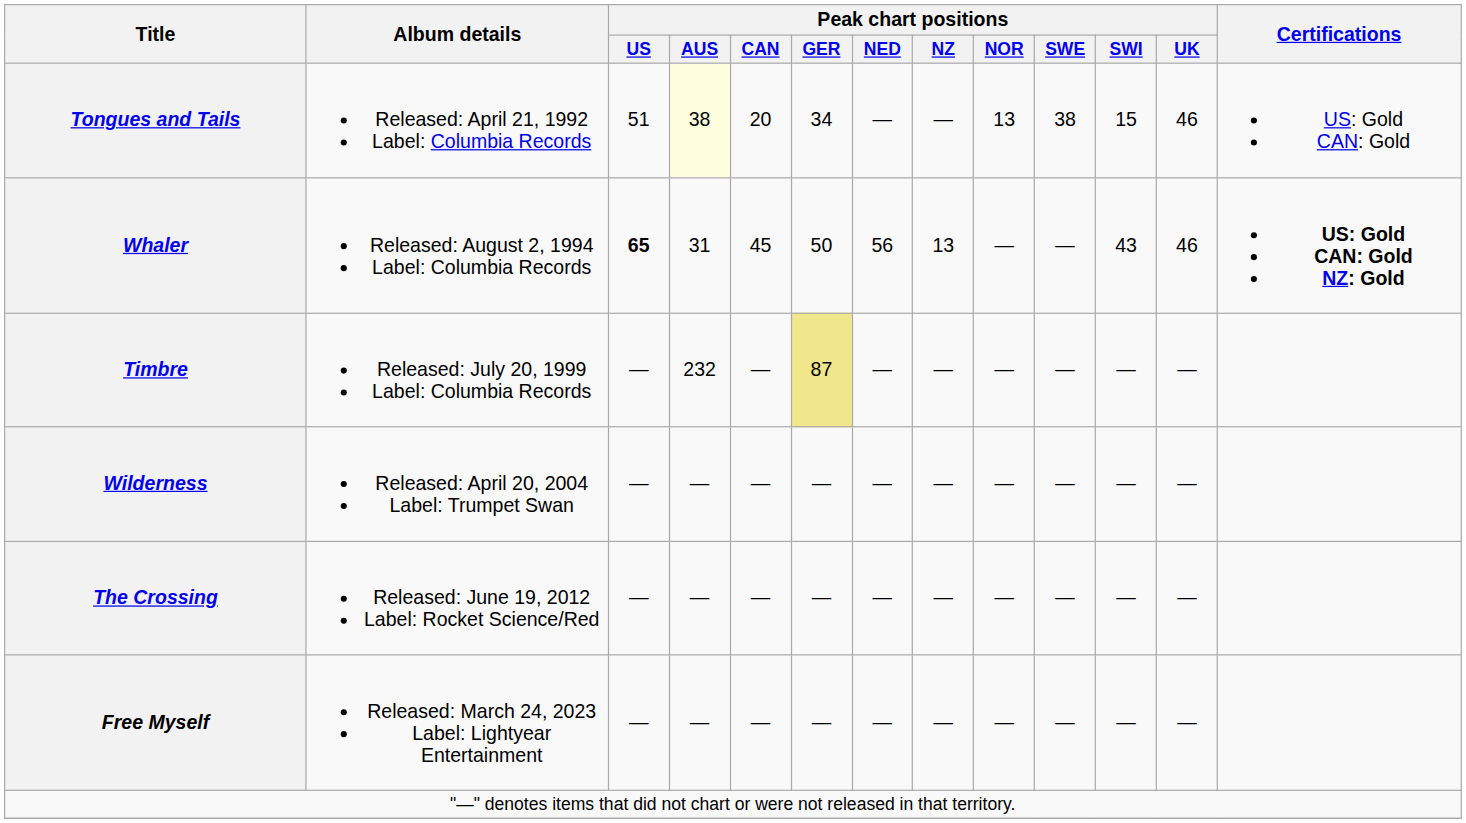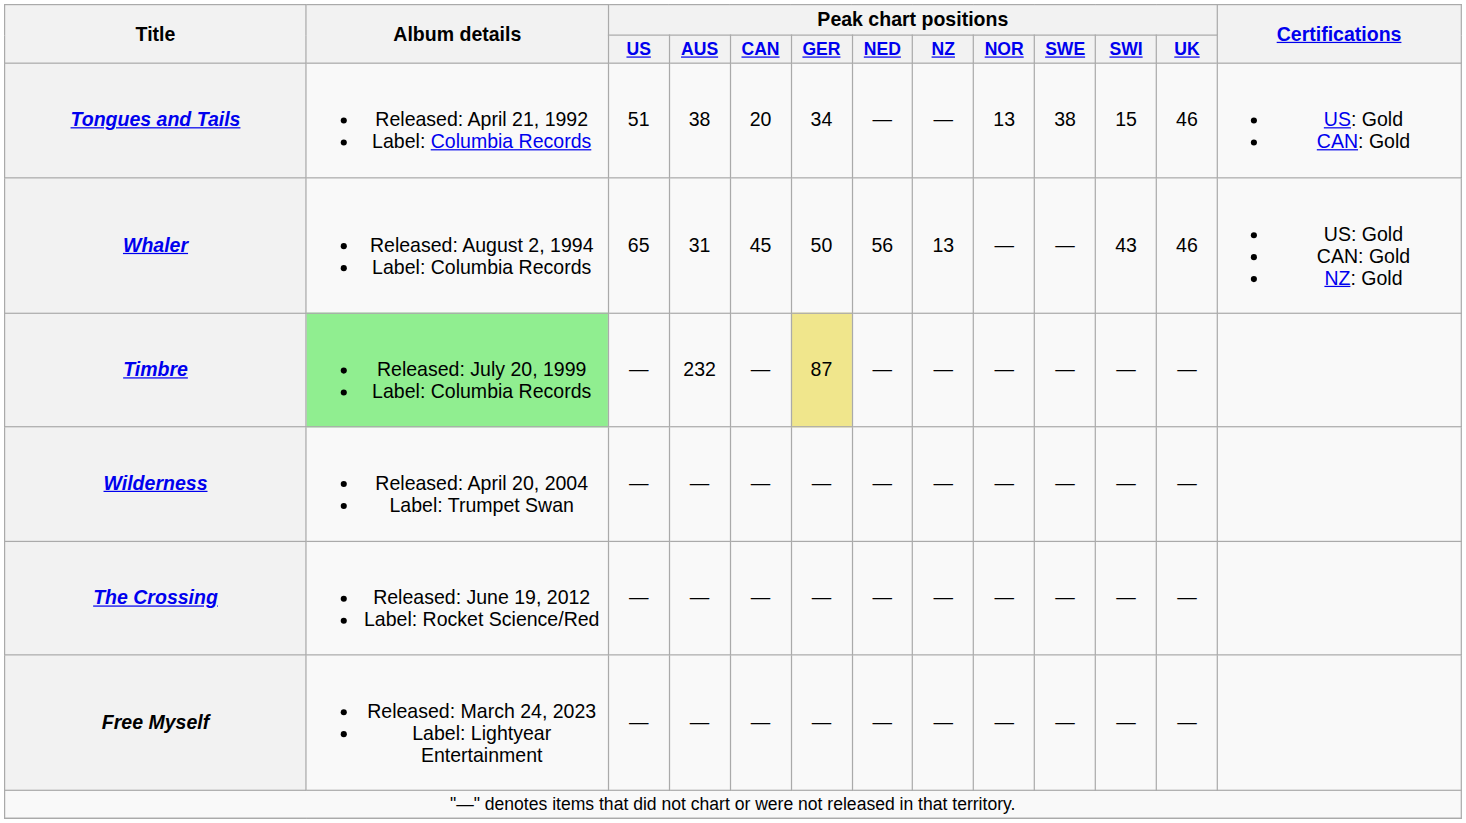(700, 120) lightyellow background -> (700, 120) no background
(639, 245) bold -> (639, 245) normal
(1339, 256) bold -> (1339, 256) normal
(457, 381) no background -> (457, 381) lightgreen background
